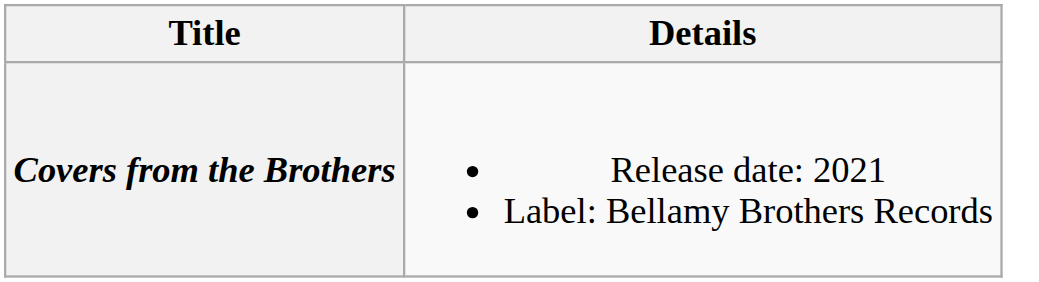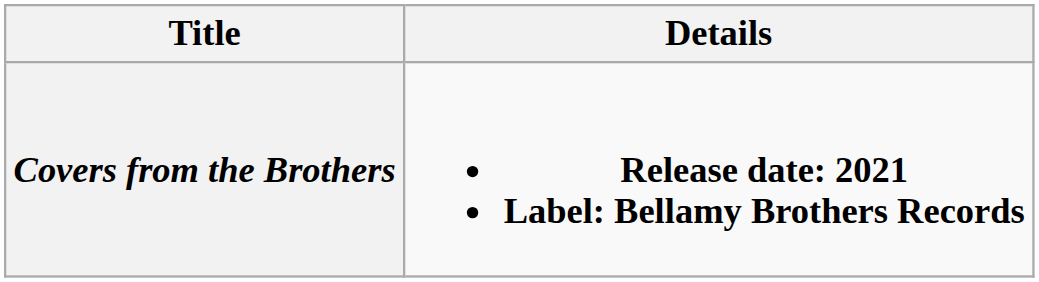(703, 190) normal -> (719, 190) bold
